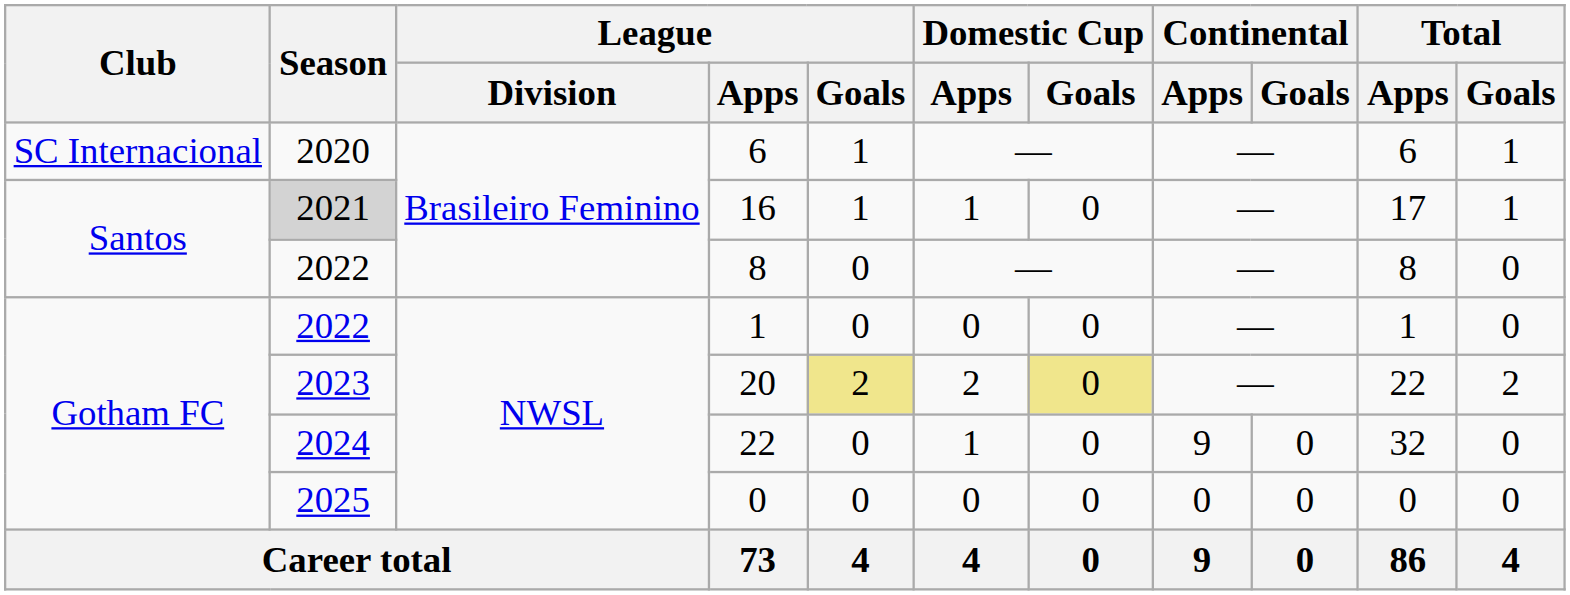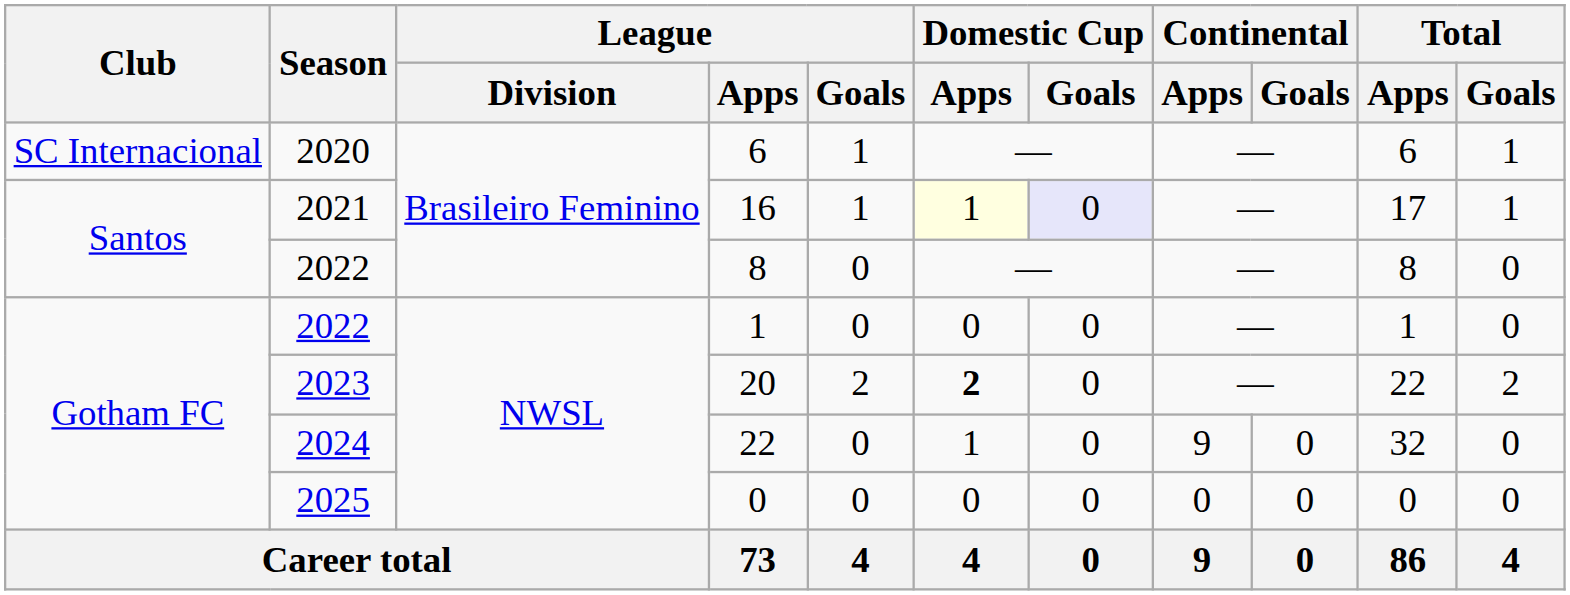(333, 208) lightgrey background -> (333, 208) no background
(971, 208) no background -> (971, 208) lightyellow background
(1091, 208) no background -> (1091, 208) lavender background
(860, 383) khaki background -> (860, 383) no background
(971, 383) normal -> (971, 383) bold
(1091, 383) khaki background -> (1091, 383) no background
